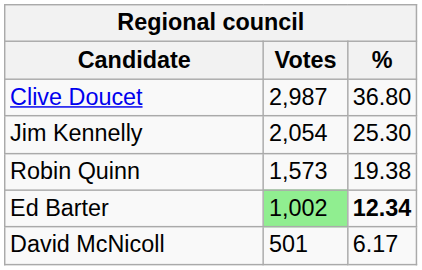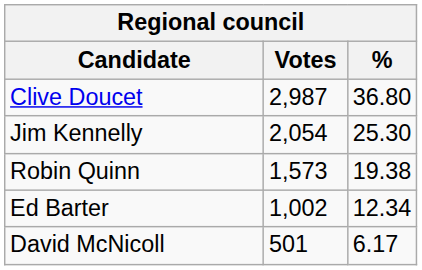(298, 208) lightgreen background -> (298, 208) no background
(382, 208) bold -> (382, 208) normal
